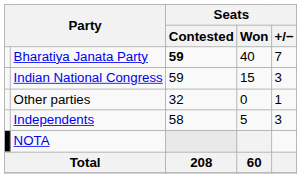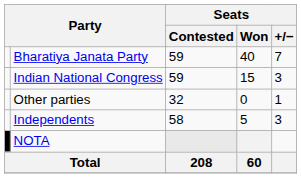(176, 57) bold -> (176, 57) normal
